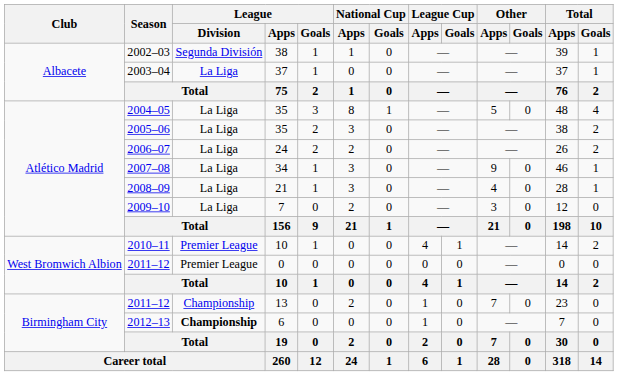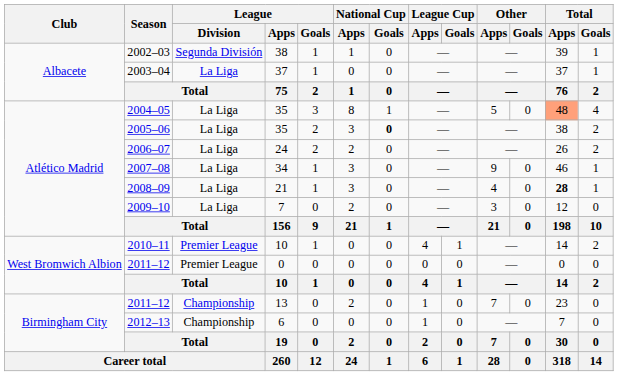(562, 110) no background -> (562, 110) lightsalmon background
(389, 129) normal -> (389, 129) bold
(562, 187) normal -> (562, 187) bold
(219, 322) bold -> (219, 322) normal
